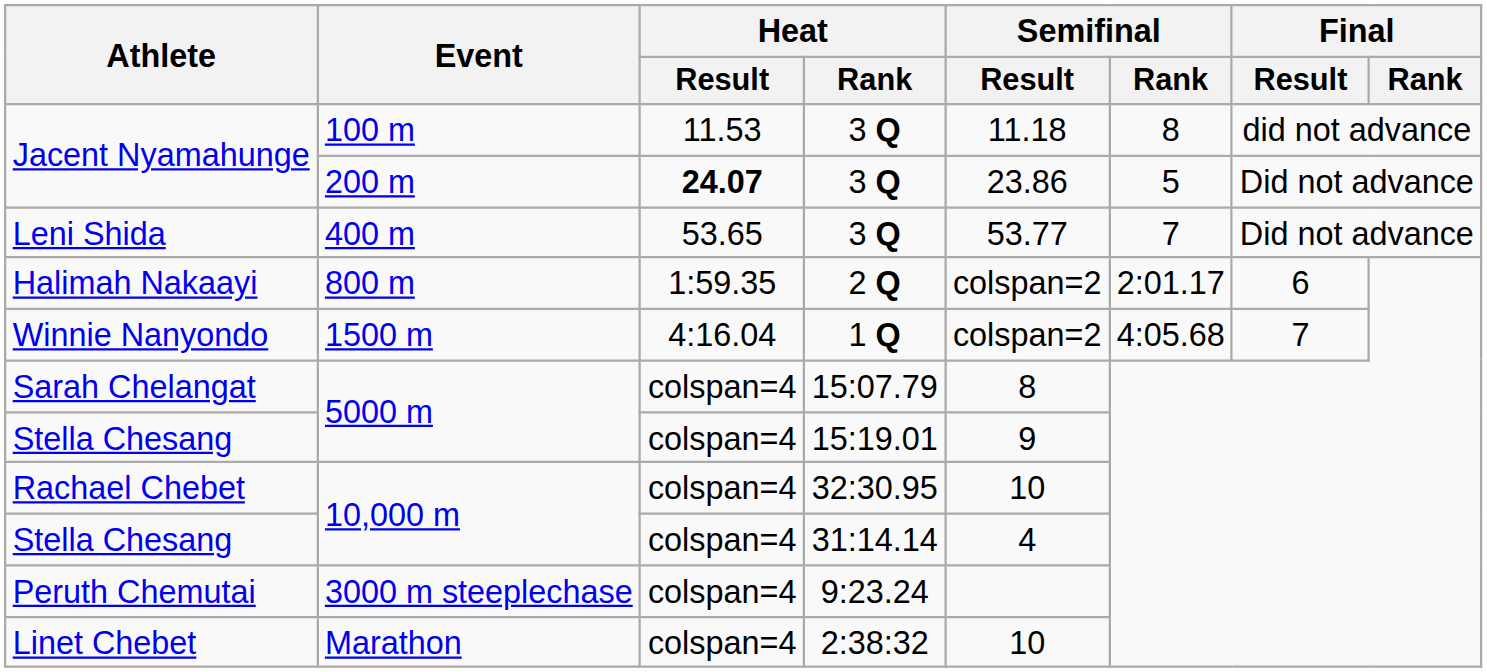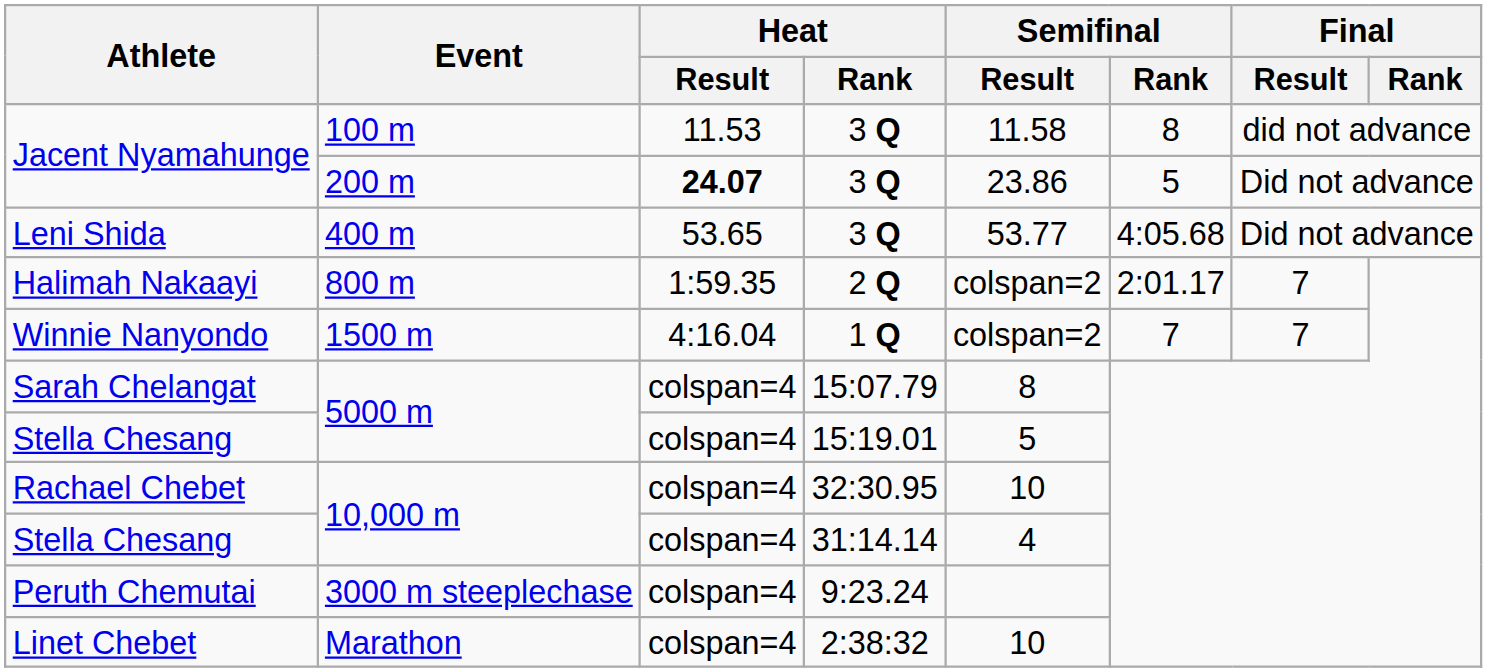(1027, 131) 11.18 -> (1027, 131) 11.58
(1171, 233) 7 -> (1171, 233) 4:05.68
(1300, 284) 6 -> (1300, 284) 7
(1171, 335) 4:05.68 -> (1171, 335) 7
(1027, 438) 9 -> (1027, 438) 5
